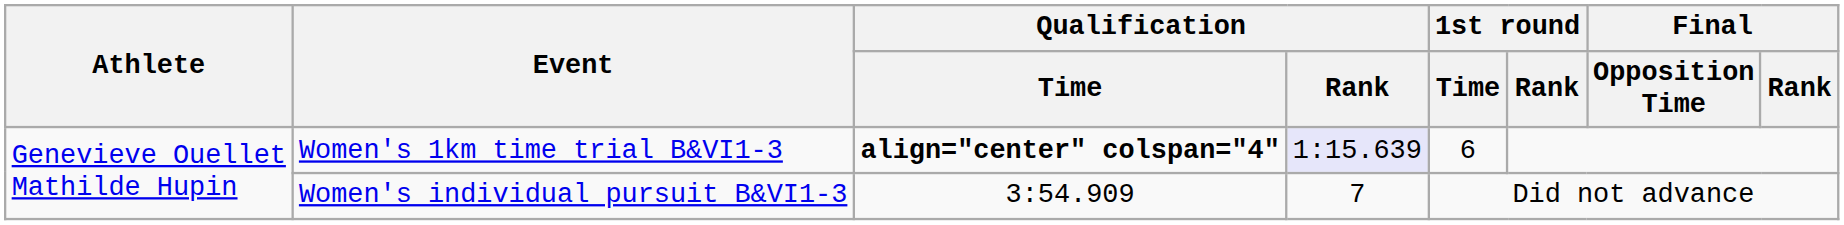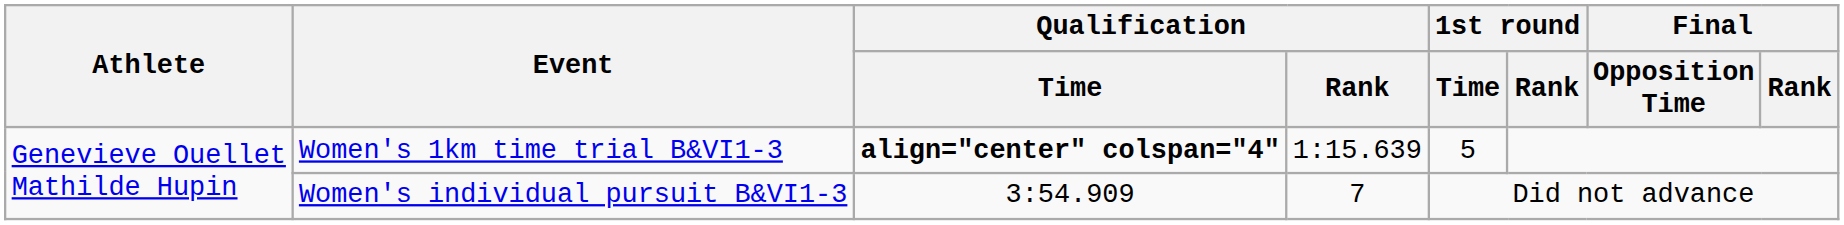(1357, 150) lavender background -> (1357, 150) no background
(1468, 150) 6 -> (1468, 150) 5
